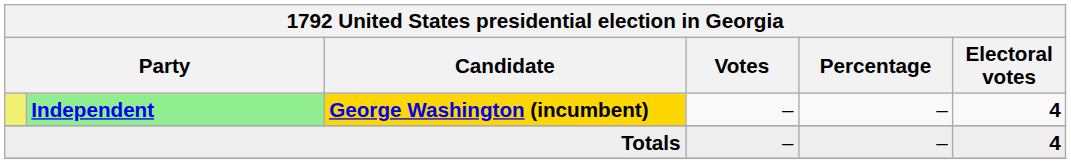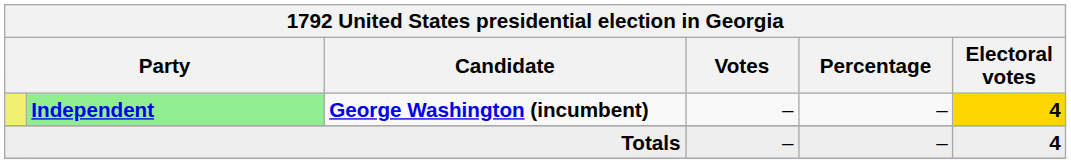(489, 110) gold background -> (489, 110) no background
(1055, 110) no background -> (1055, 110) gold background
